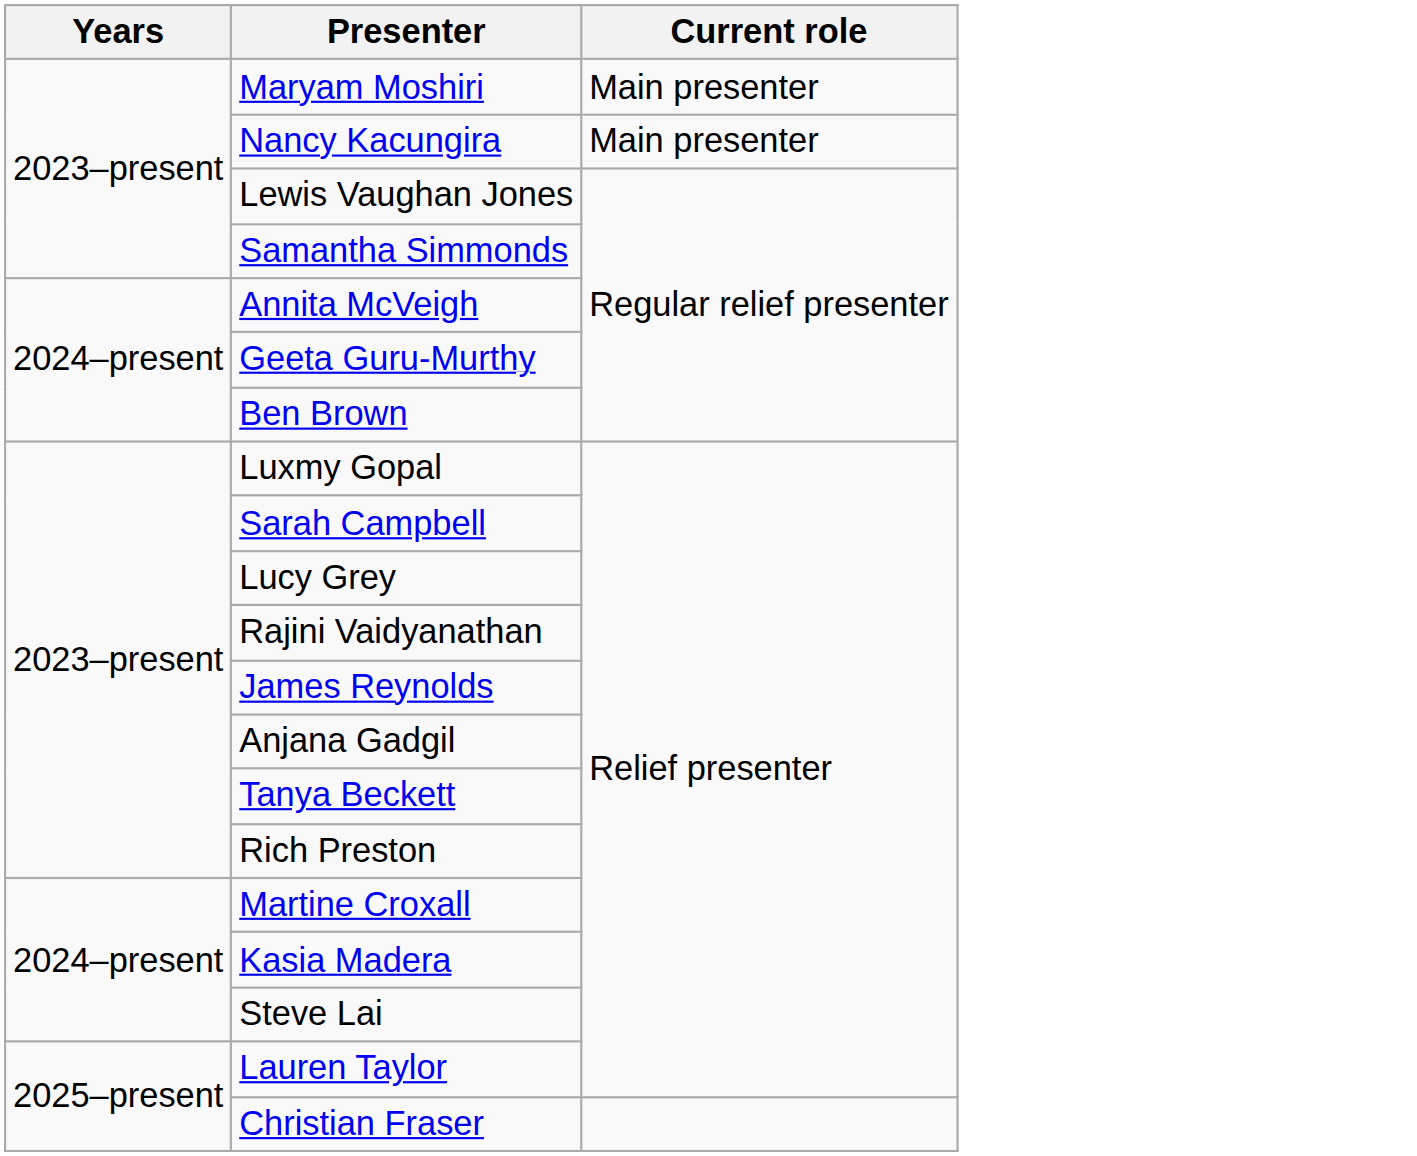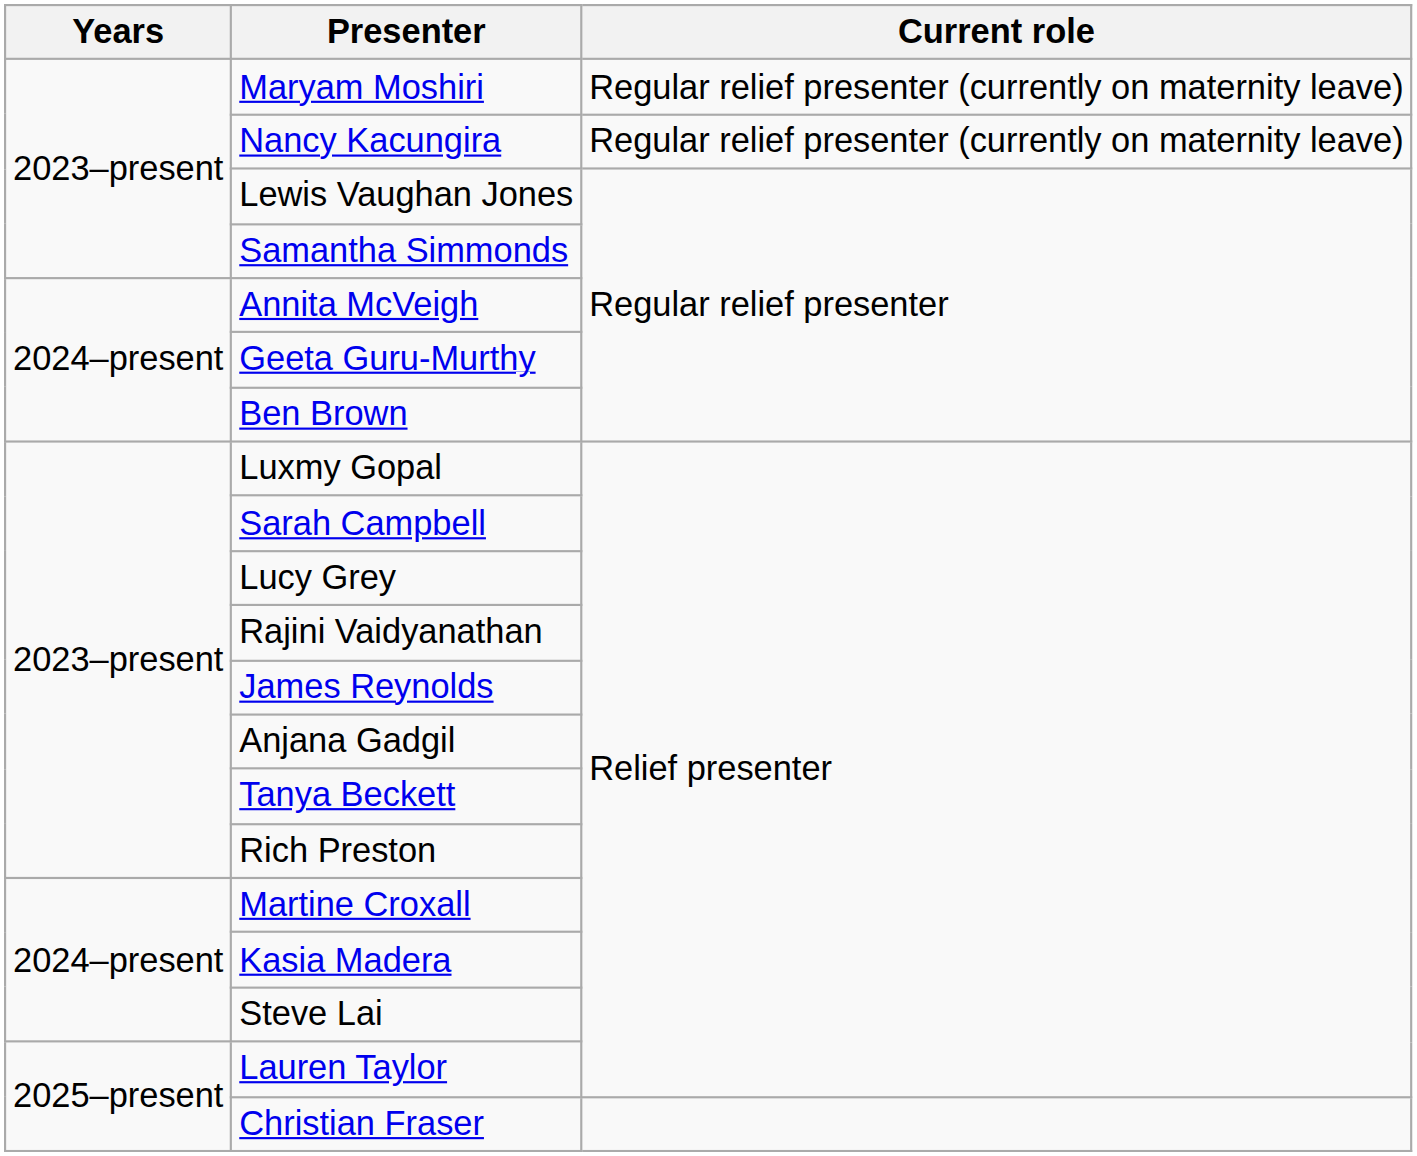(704, 86) Main presenter -> (996, 86) Regular relief presenter (currently on maternity leave)
(704, 140) Main presenter -> (996, 140) Regular relief presenter (currently on maternity leave)
